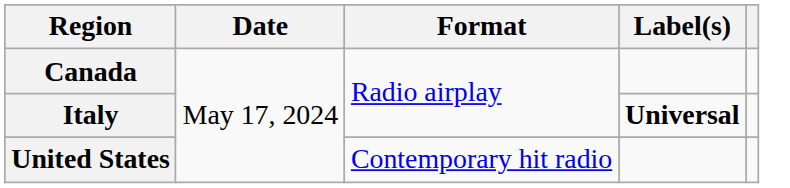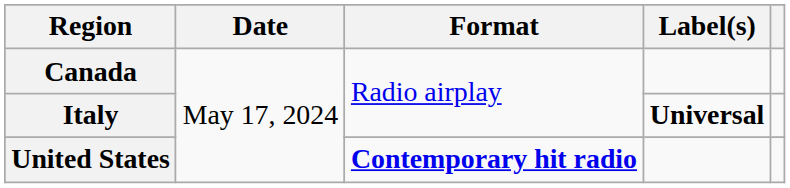(482, 159) normal -> (494, 159) bold
